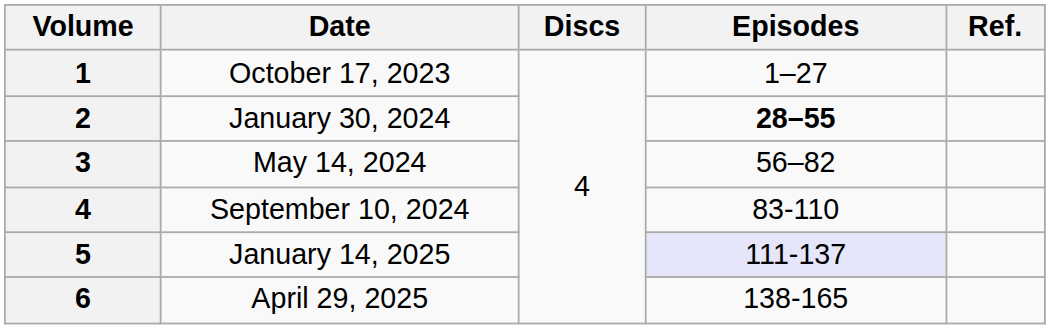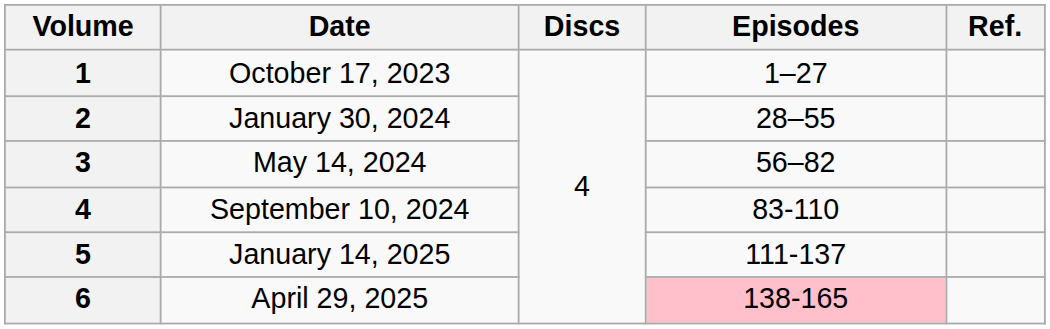(796, 118) bold -> (796, 118) normal
(796, 254) lavender background -> (796, 254) no background
(796, 299) no background -> (796, 299) pink background
